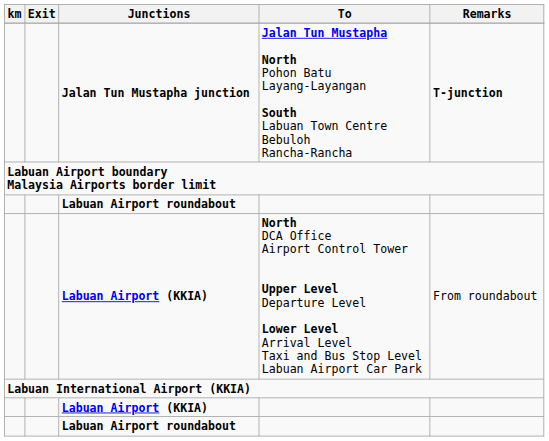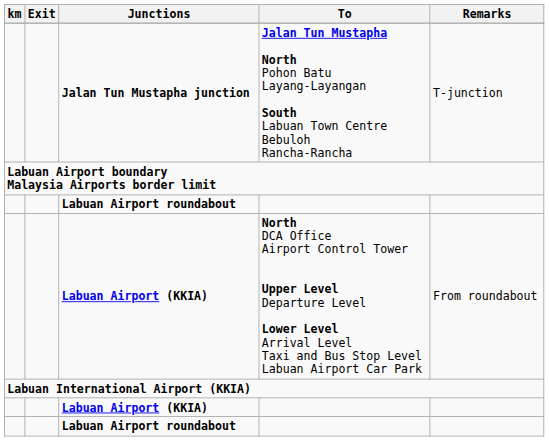(468, 93) bold -> (468, 93) normal
